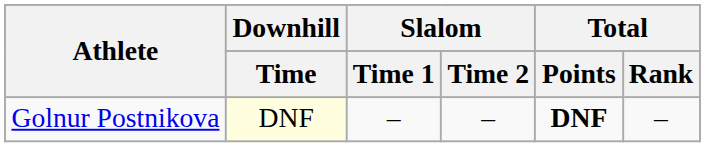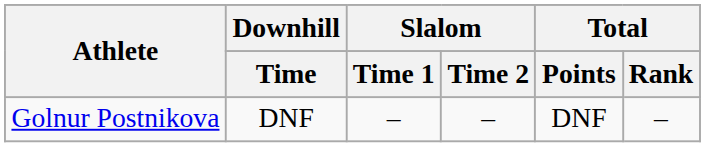(286, 118) lightyellow background -> (286, 118) no background
(579, 118) bold -> (579, 118) normal
